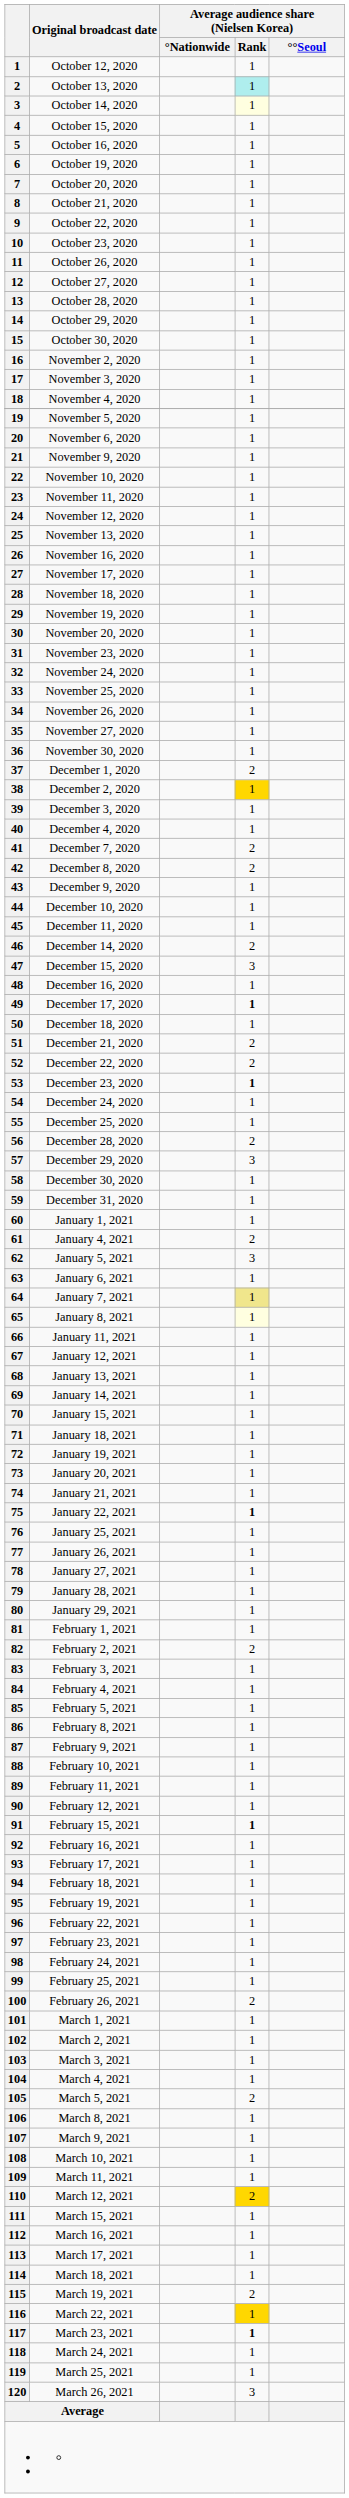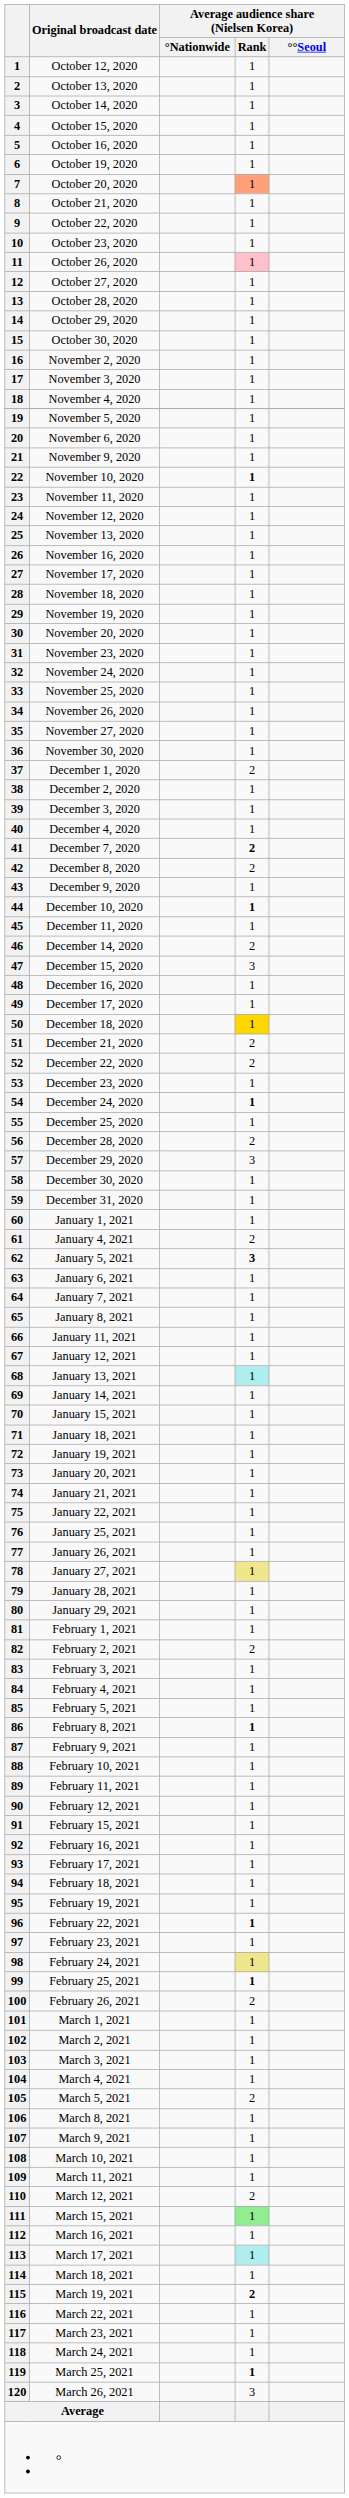(252, 86) paleturquoise background -> (252, 86) no background
(252, 105) lightyellow background -> (252, 105) no background
(252, 184) no background -> (252, 184) lightsalmon background
(252, 262) no background -> (252, 262) pink background
(252, 477) normal -> (252, 477) bold
(252, 789) gold background -> (252, 789) no background
(252, 848) normal -> (252, 848) bold
(252, 906) normal -> (252, 906) bold
(252, 1004) bold -> (252, 1004) normal
(252, 1024) no background -> (252, 1024) gold background
(252, 1082) bold -> (252, 1082) normal
(252, 1102) normal -> (252, 1102) bold
(252, 1258) normal -> (252, 1258) bold
(252, 1297) khaki background -> (252, 1297) no background
(252, 1317) lightyellow background -> (252, 1317) no background
(252, 1375) no background -> (252, 1375) paleturquoise background
(252, 1512) bold -> (252, 1512) normal
(252, 1571) no background -> (252, 1571) khaki background
(252, 1727) normal -> (252, 1727) bold
(252, 1825) bold -> (252, 1825) normal
(252, 1923) normal -> (252, 1923) bold
(252, 1962) no background -> (252, 1962) khaki background
(252, 1981) normal -> (252, 1981) bold
(252, 2196) gold background -> (252, 2196) no background
(252, 2216) no background -> (252, 2216) lightgreen background
(252, 2255) no background -> (252, 2255) paleturquoise background
(252, 2294) normal -> (252, 2294) bold
(252, 2313) gold background -> (252, 2313) no background
(252, 2333) bold -> (252, 2333) normal
(252, 2372) normal -> (252, 2372) bold
